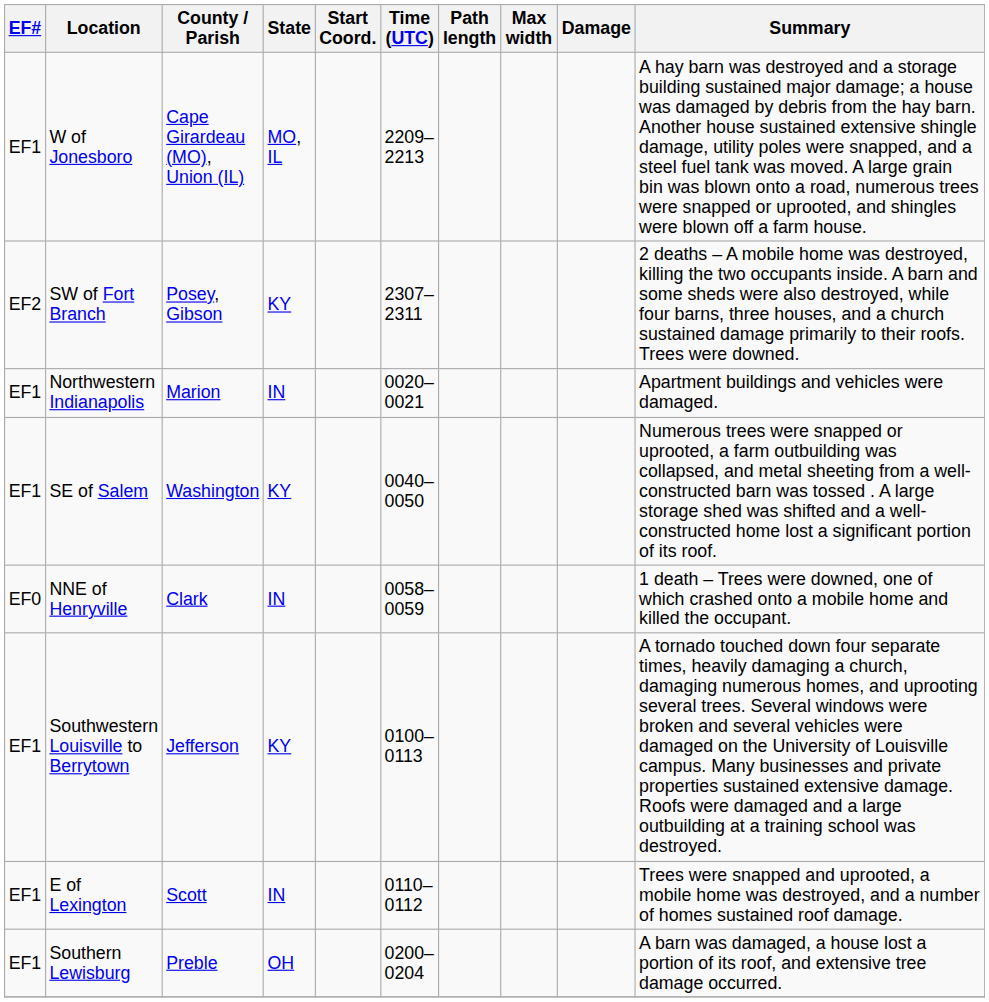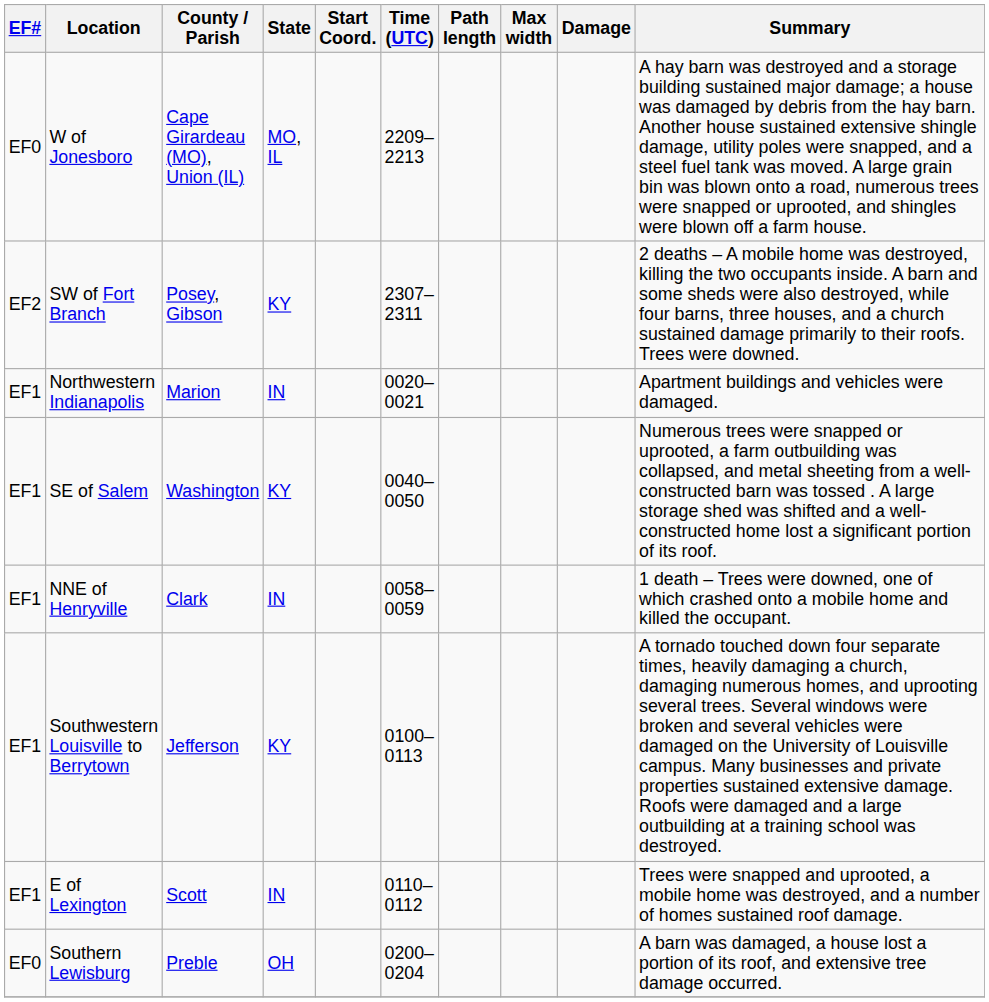(25, 146) EF1 -> (25, 146) EF0
(25, 598) EF0 -> (25, 598) EF1
(25, 963) EF1 -> (25, 963) EF0
